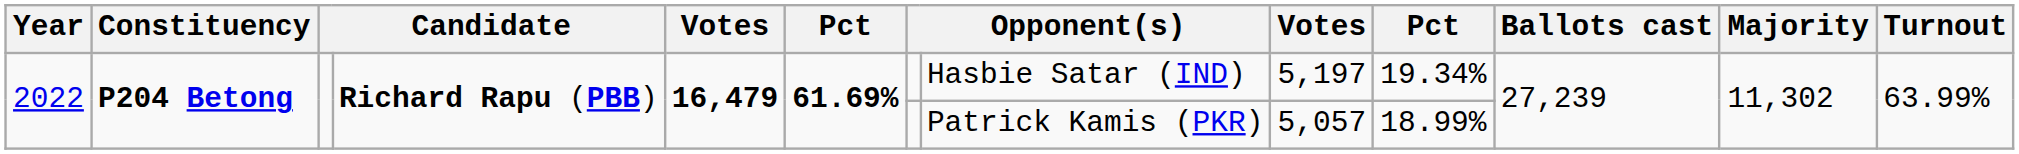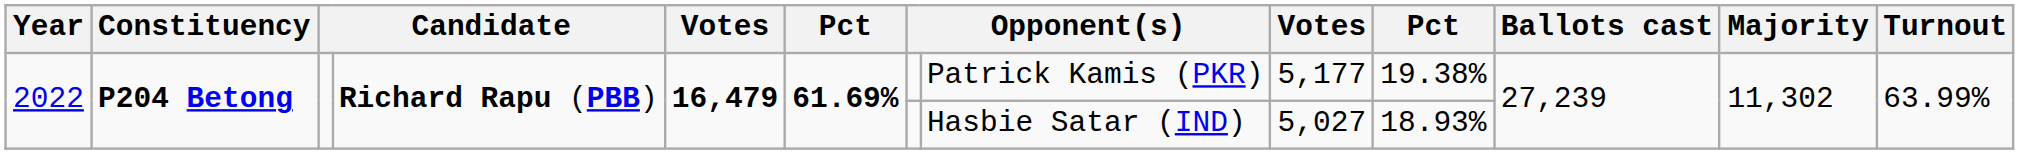(1086, 77) Hasbie Satar (IND) -> (1095, 77) Patrick Kamis (PKR)
(1322, 77) 5,197 -> (1322, 77) 5,177
(1433, 77) 19.34% -> (1433, 77) 19.38%
(1095, 124) Patrick Kamis (PKR) -> (1086, 124) Hasbie Satar (IND)
(1322, 124) 5,057 -> (1322, 124) 5,027
(1433, 124) 18.99% -> (1433, 124) 18.93%
